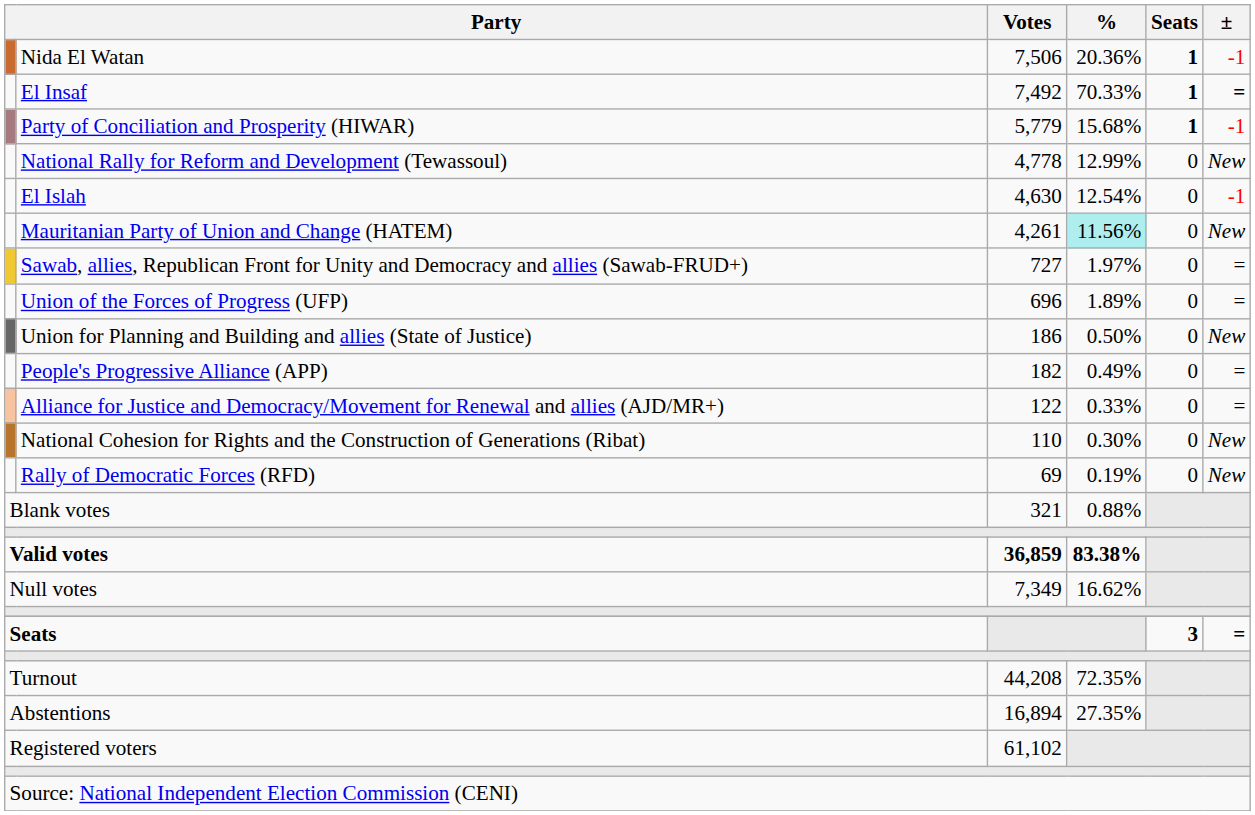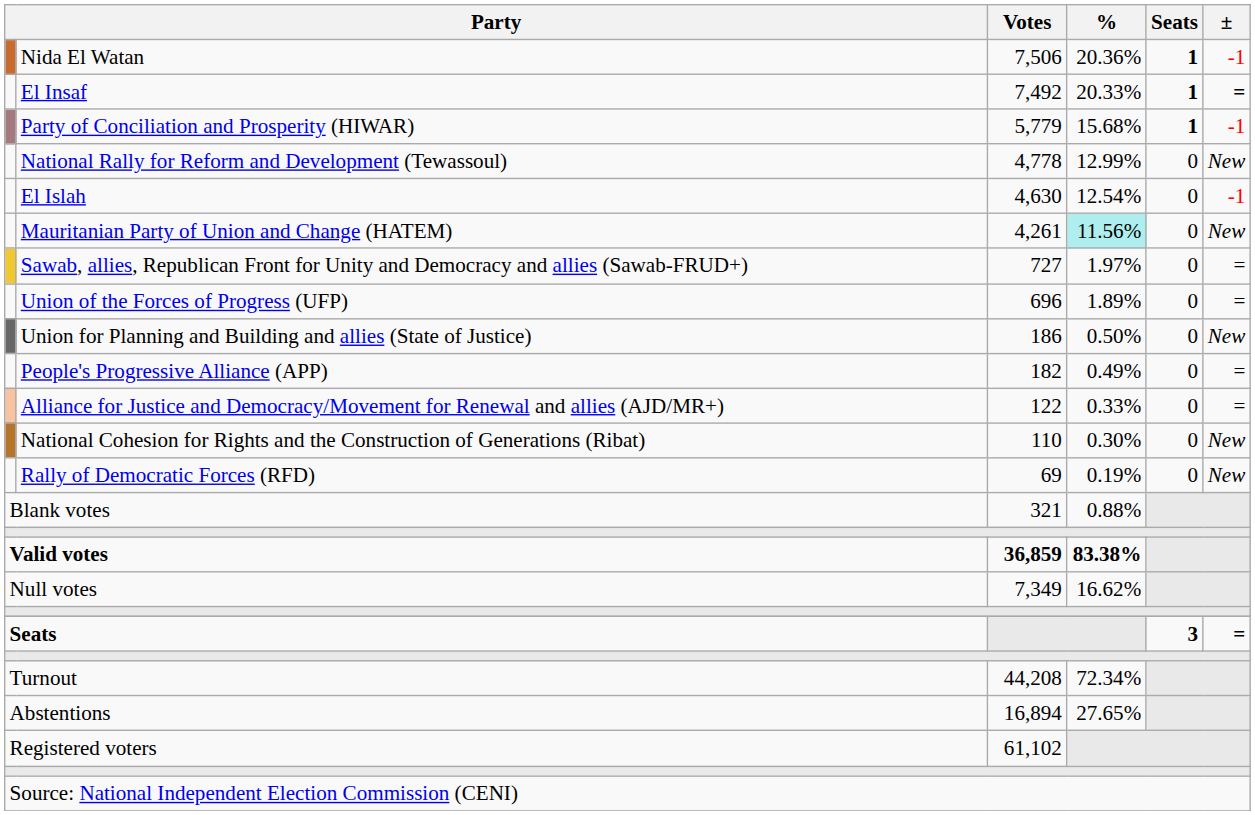(1109, 91) 70.33% -> (1109, 91) 20.33%
(1109, 678) 72.35% -> (1109, 678) 72.34%
(1109, 713) 27.35% -> (1109, 713) 27.65%
